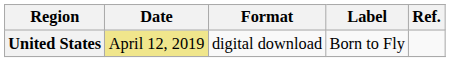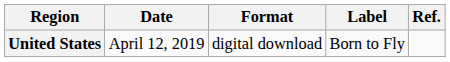(157, 43) khaki background -> (157, 43) no background
